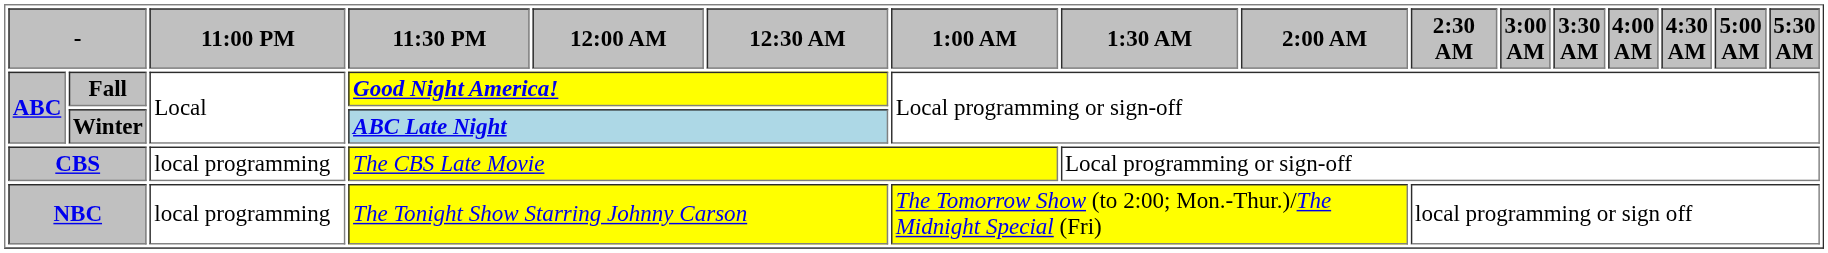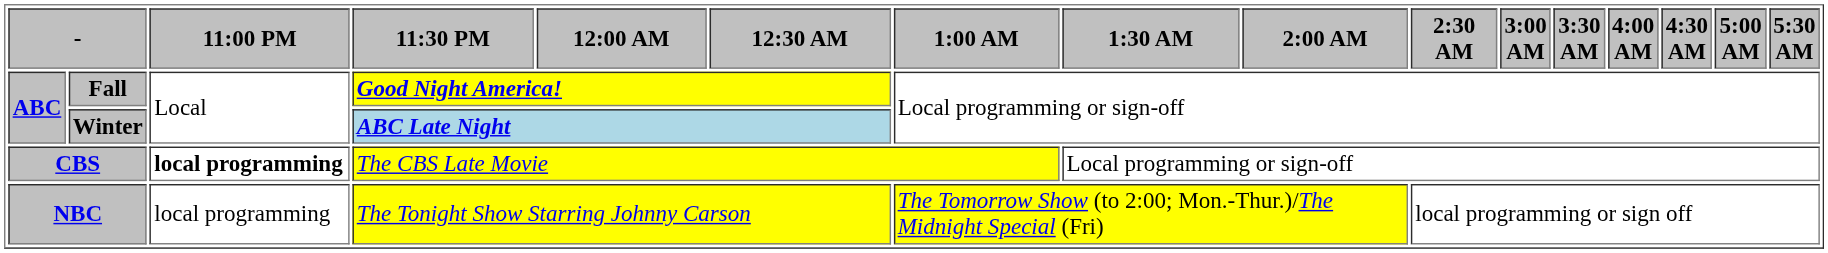(242, 163) normal -> (248, 163) bold
